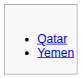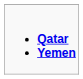(41, 46) normal -> (41, 46) bold
